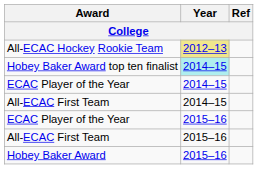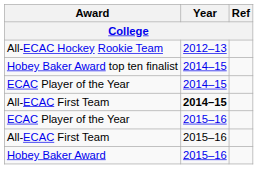(205, 48) khaki background -> (205, 48) no background
(205, 66) paleturquoise background -> (205, 66) no background
(205, 102) normal -> (205, 102) bold
